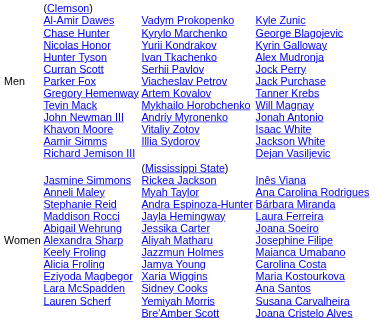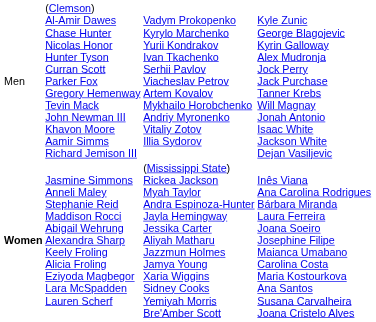(22, 241) normal -> (23, 241) bold
